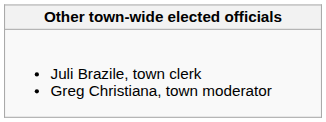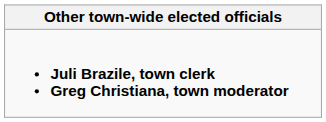(163, 82) normal -> (163, 82) bold
